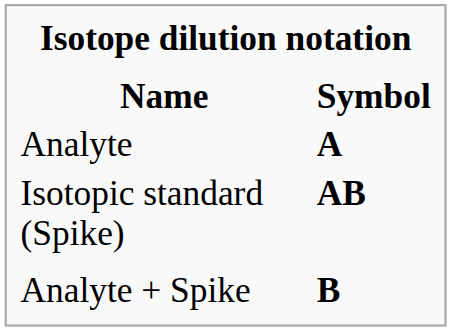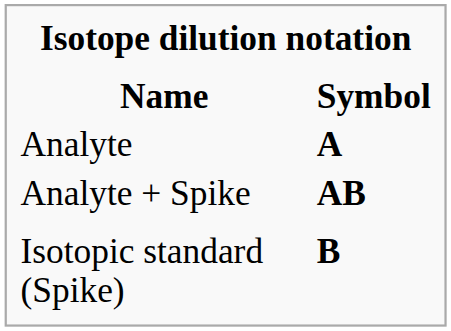(142, 213) Isotopic standard (Spike) -> (136, 193) Analyte + Spike
(136, 291) Analyte + Spike -> (142, 271) Isotopic standard (Spike)
